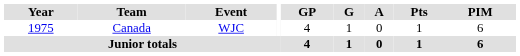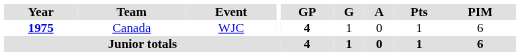(41, 28) normal -> (41, 28) bold
(307, 28) normal -> (307, 28) bold
